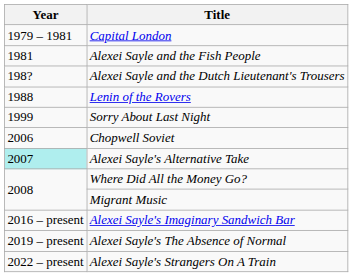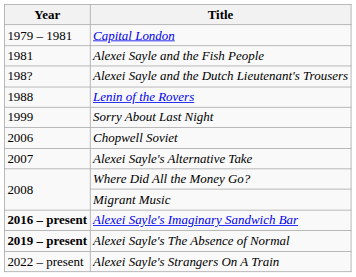(20, 158) paleturquoise background -> (20, 158) no background
(46, 220) normal -> (47, 220) bold
(46, 240) normal -> (47, 240) bold
